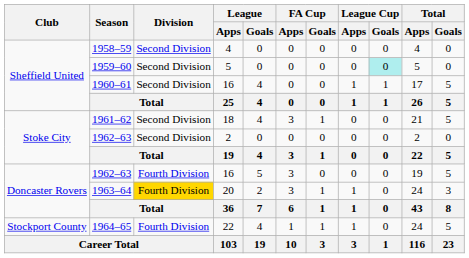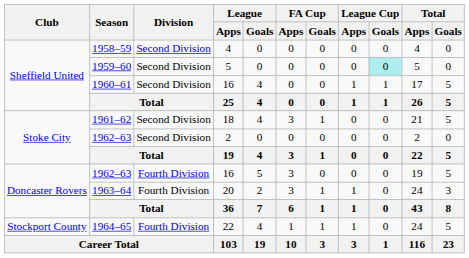(174, 191) gold background -> (174, 191) no background
